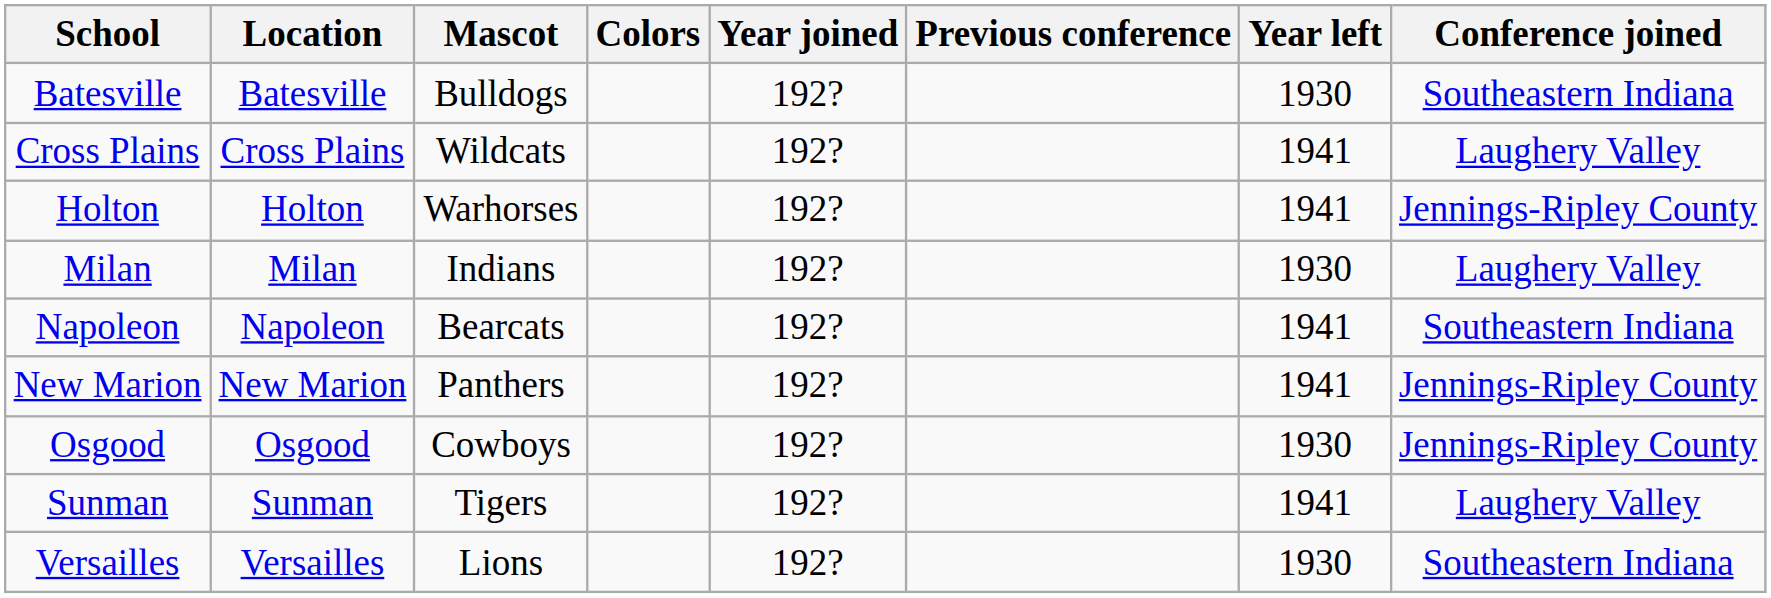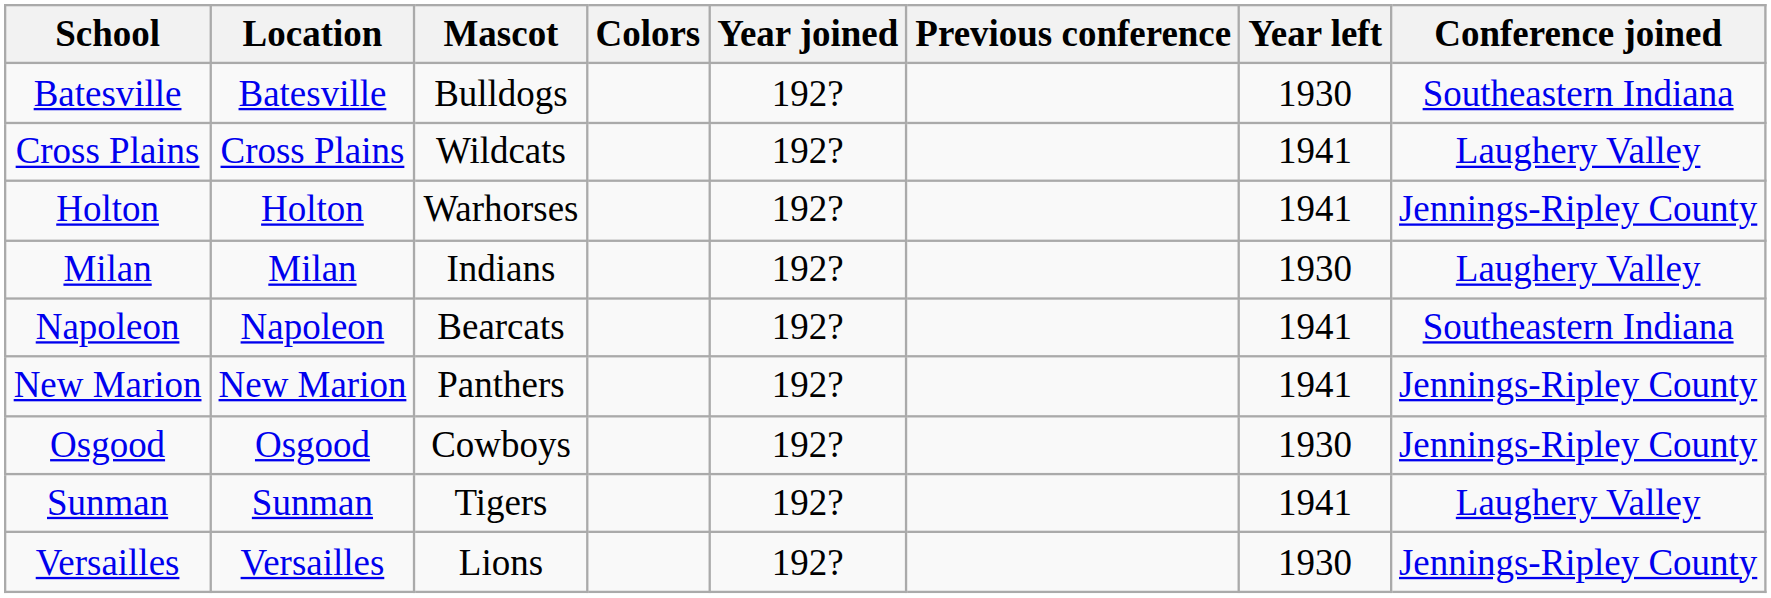(1578, 561) Southeastern Indiana -> (1578, 561) Jennings-Ripley County
